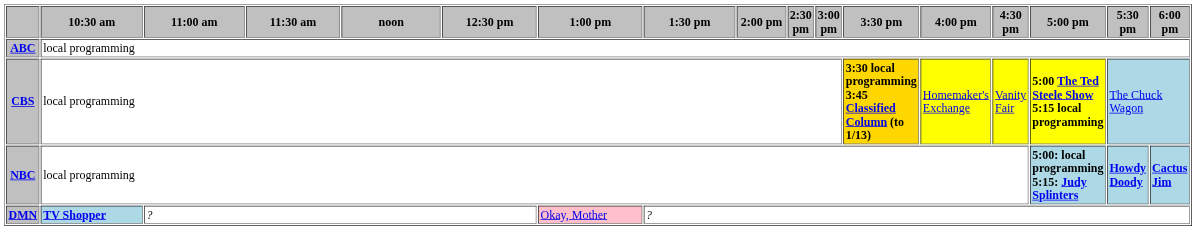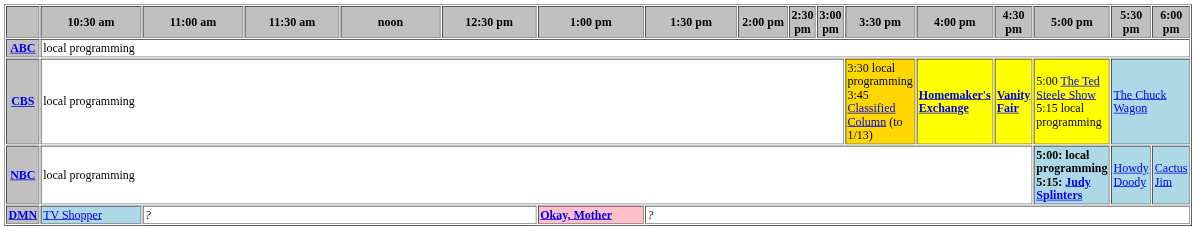(881, 101) bold -> (880, 101) normal
(956, 101) normal -> (955, 101) bold
(1011, 101) normal -> (1014, 101) bold
(1068, 101) bold -> (1069, 101) normal
(1128, 175) bold -> (1131, 175) normal
(1170, 175) bold -> (1171, 175) normal
(75, 214) bold -> (73, 214) normal
(574, 214) normal -> (576, 214) bold
